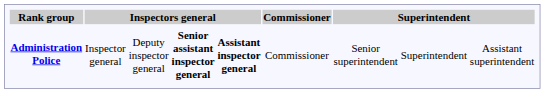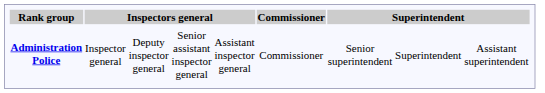(193, 55) bold -> (192, 55) normal
(239, 55) bold -> (235, 55) normal
